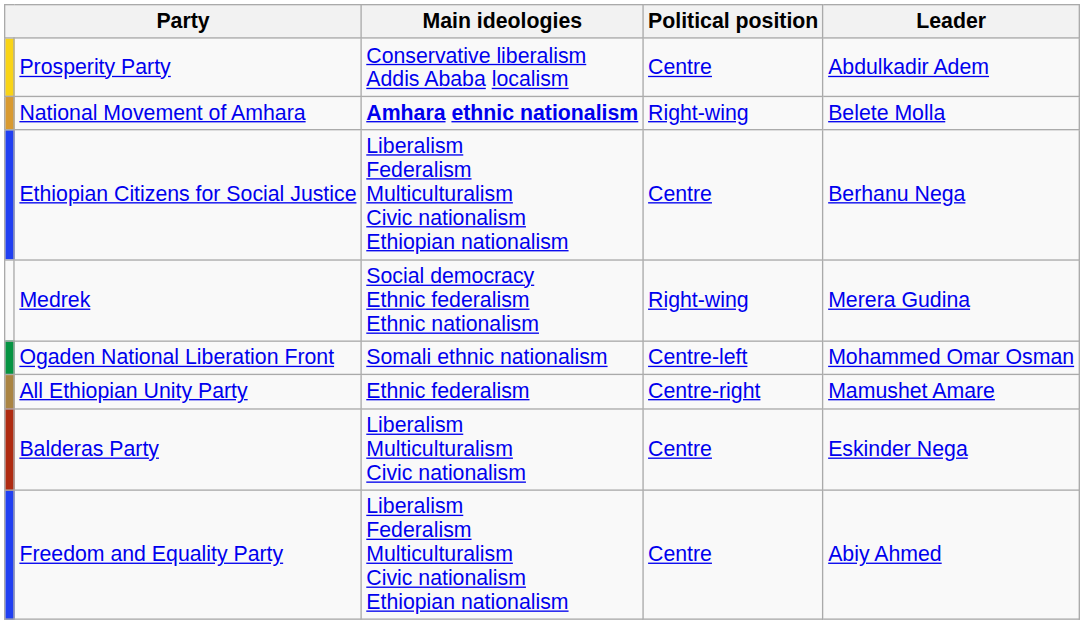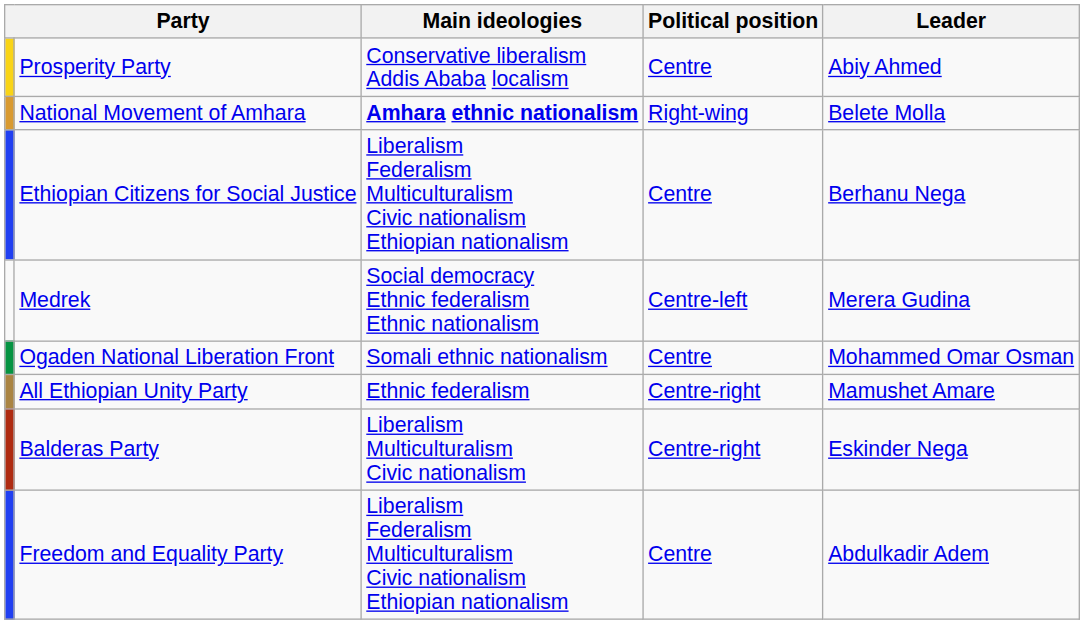(909, 67) Abdulkadir Adem -> (885, 67) Abiy Ahmed
(698, 300) Right-wing -> (698, 300) Centre-left
(698, 357) Centre-left -> (680, 357) Centre
(680, 449) Centre -> (704, 449) Centre-right
(885, 554) Abiy Ahmed -> (909, 554) Abdulkadir Adem
